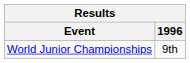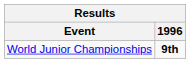(170, 49) normal -> (170, 49) bold
